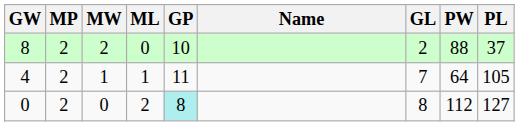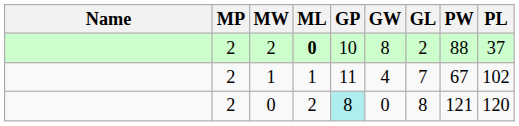columns swapped: (302, 18) <-> (25, 18)
(145, 47) normal -> (312, 47) bold
(459, 76) 64 -> (459, 76) 67
(496, 76) 105 -> (496, 76) 102
(459, 105) 112 -> (459, 105) 121
(496, 105) 127 -> (496, 105) 120
